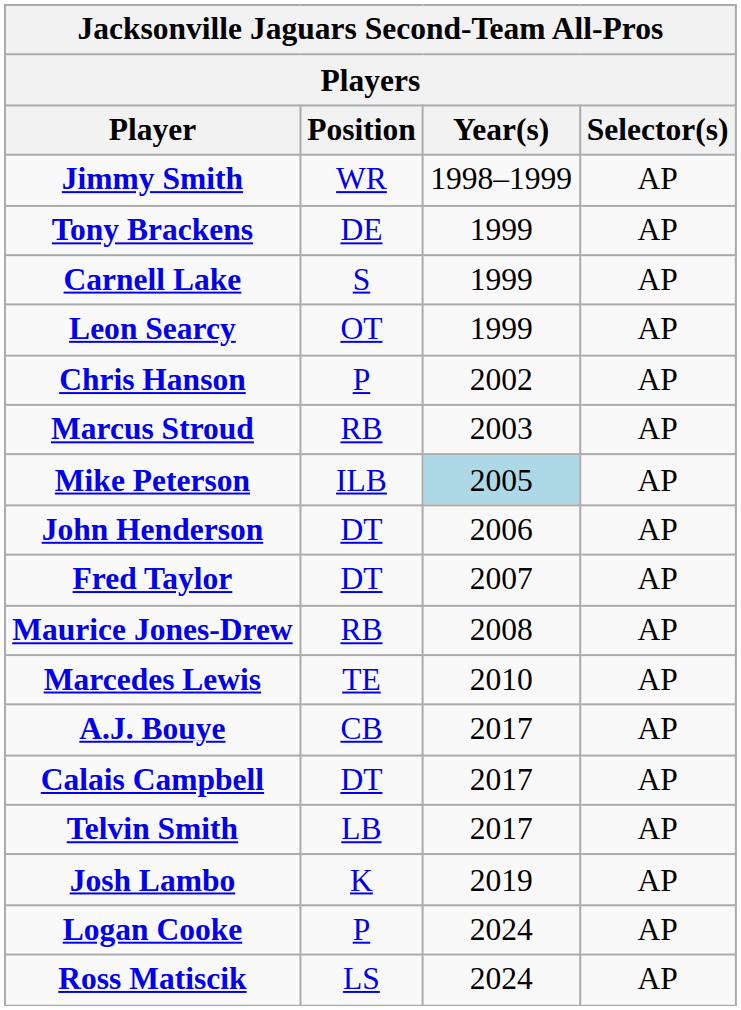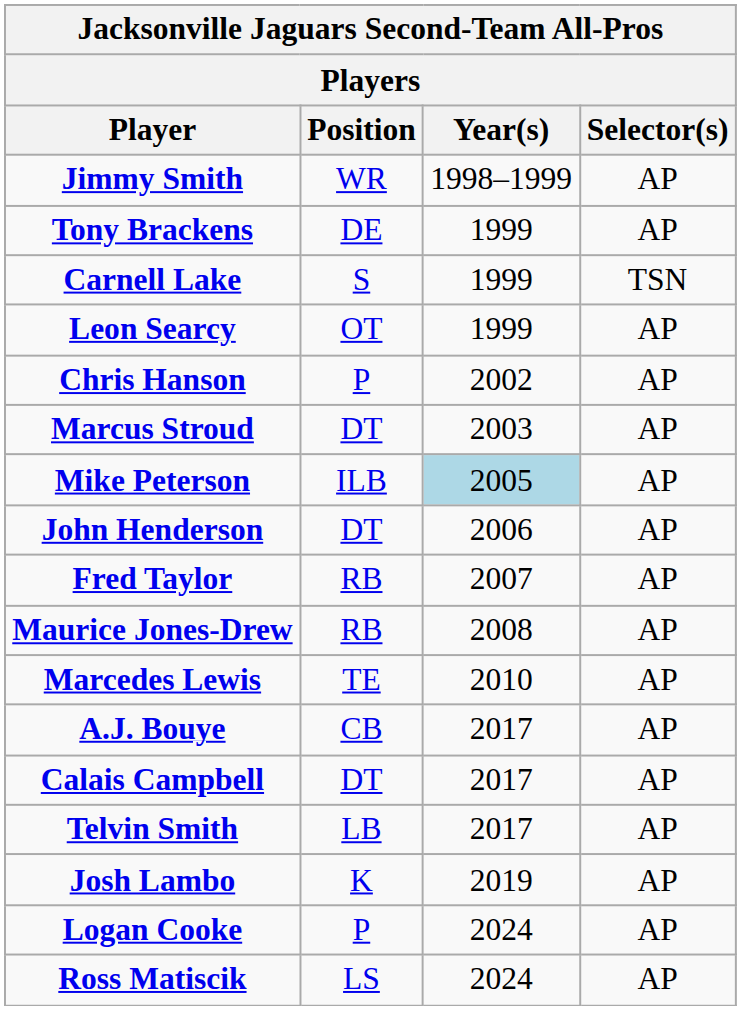(658, 279) AP -> (658, 279) TSN
(361, 429) RB -> (361, 429) DT
(361, 579) DT -> (361, 579) RB
